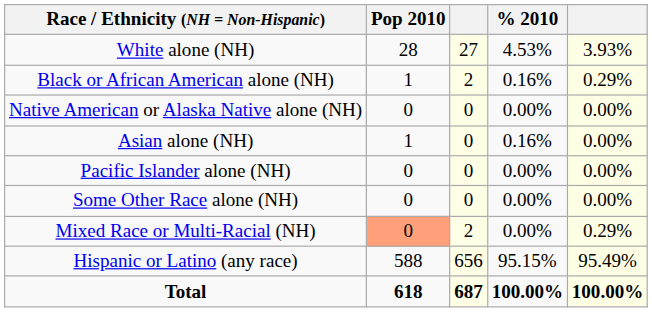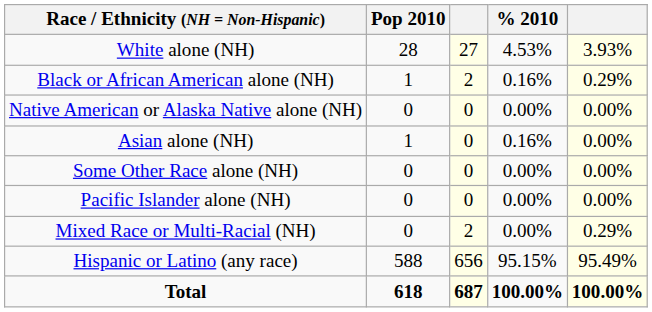rows swapped: (186, 170) <-> (186, 200)
(408, 230) lightsalmon background -> (408, 230) no background
